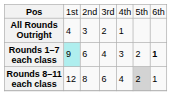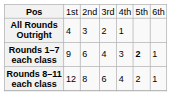(69, 54) paleturquoise background -> (69, 54) no background
(138, 54) normal -> (138, 54) bold
(155, 54) bold -> (155, 54) normal
(138, 78) lightgrey background -> (138, 78) no background
